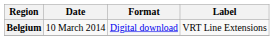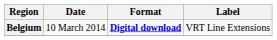(144, 27) normal -> (146, 27) bold
